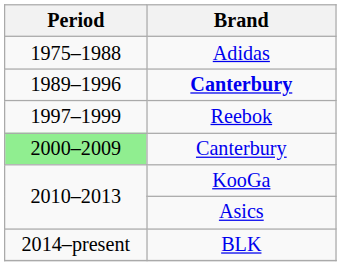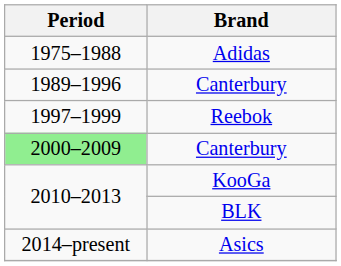(241, 84) bold -> (241, 84) normal
(241, 212) Asics -> (241, 212) BLK
(241, 244) BLK -> (241, 244) Asics
